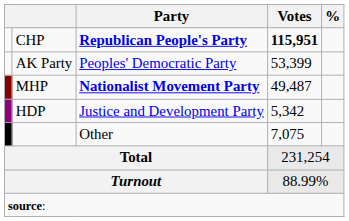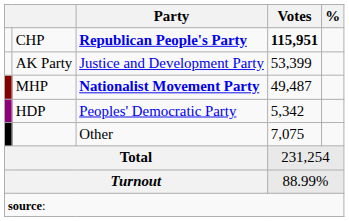(158, 63) Peoples' Democratic Party -> (172, 63) Justice and Development Party
(172, 110) Justice and Development Party -> (158, 110) Peoples' Democratic Party
